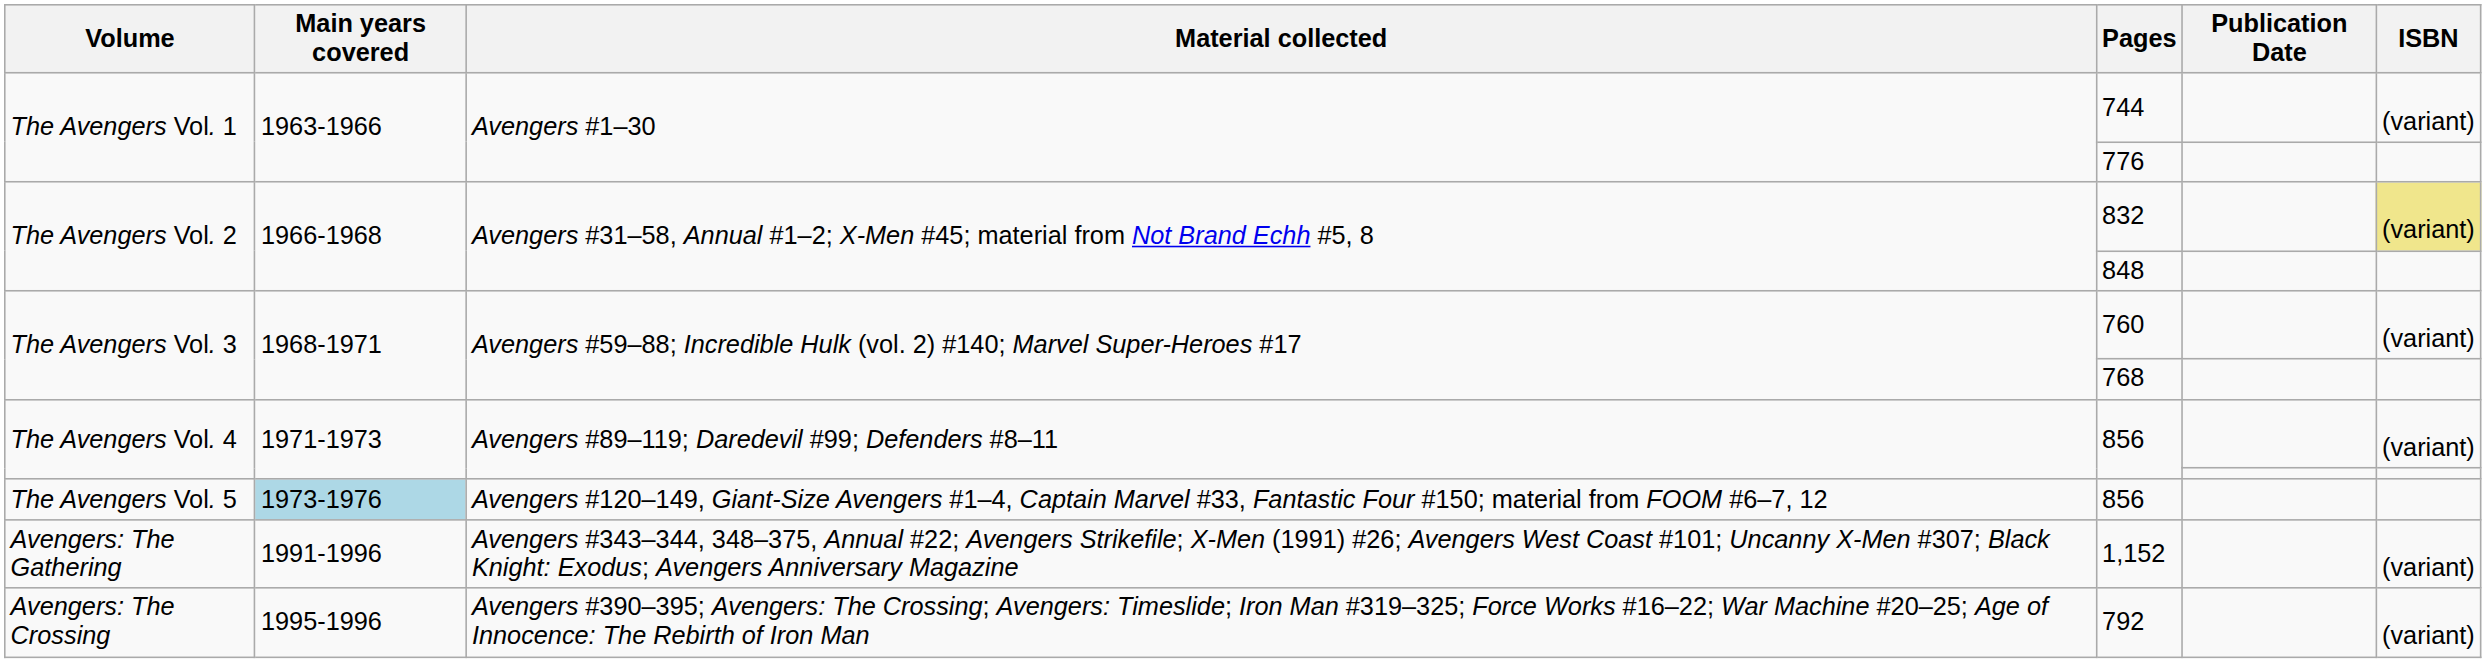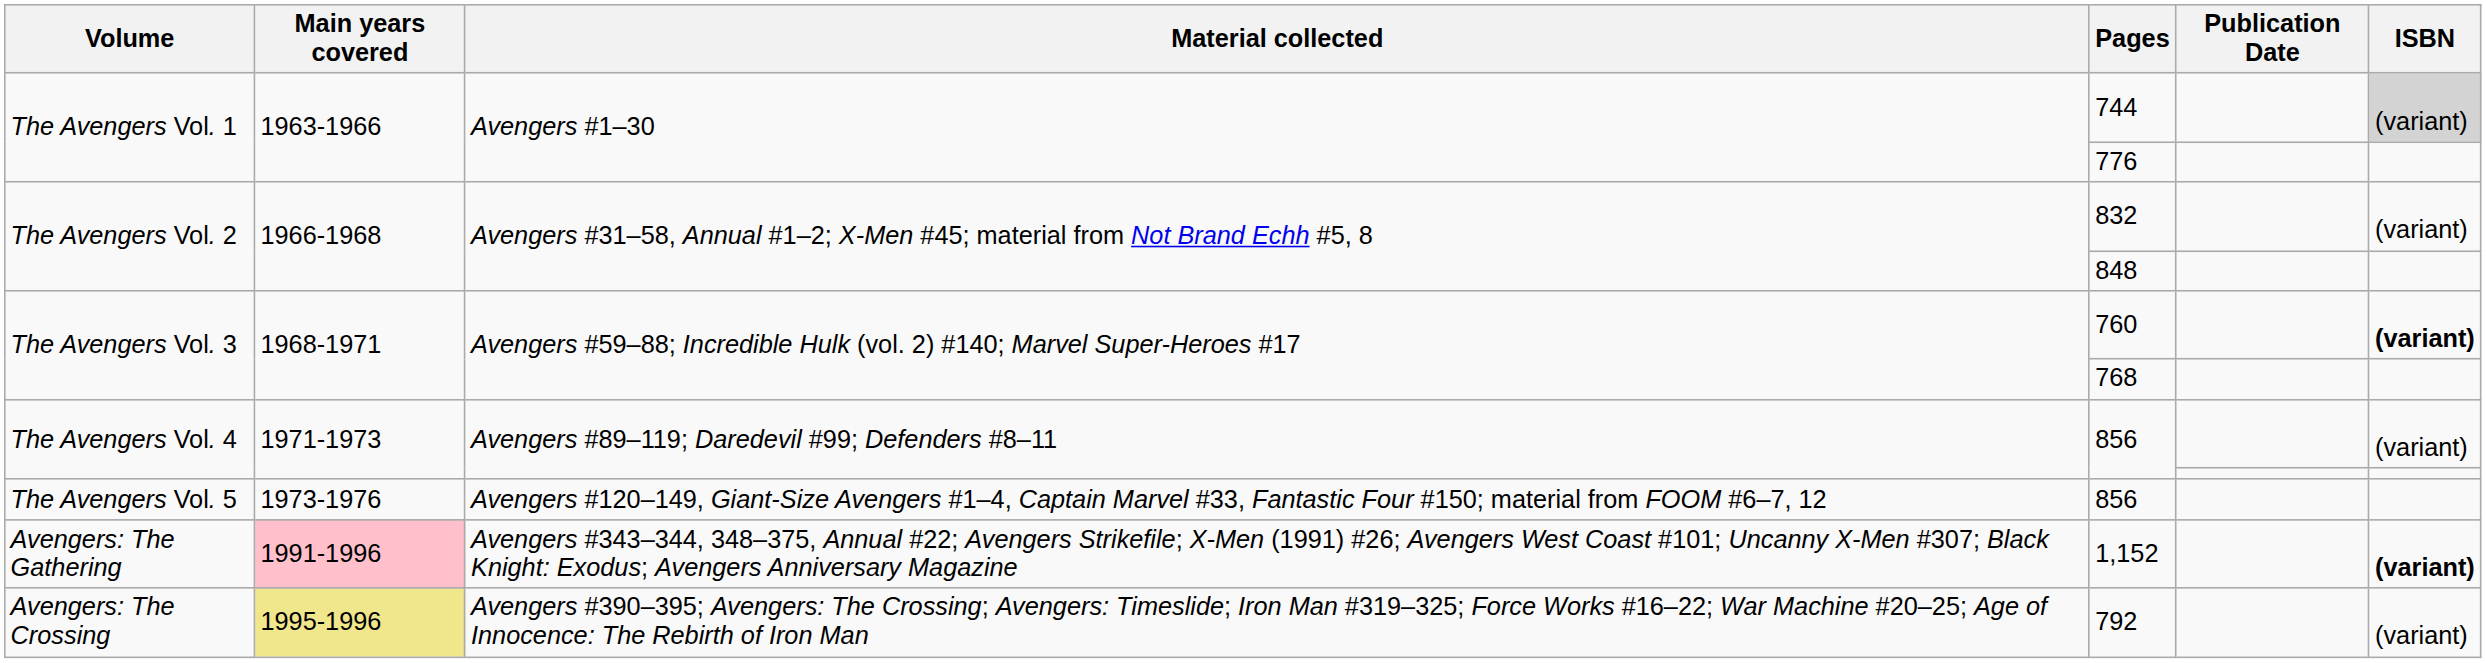(2428, 121) no background -> (2421, 121) lightgrey background
(2428, 230) khaki background -> (2421, 230) no background
(2428, 338) normal -> (2425, 338) bold
(321, 499) lightblue background -> (321, 499) no background
(321, 553) no background -> (321, 553) pink background
(2428, 567) normal -> (2425, 567) bold
(321, 621) no background -> (321, 621) khaki background
